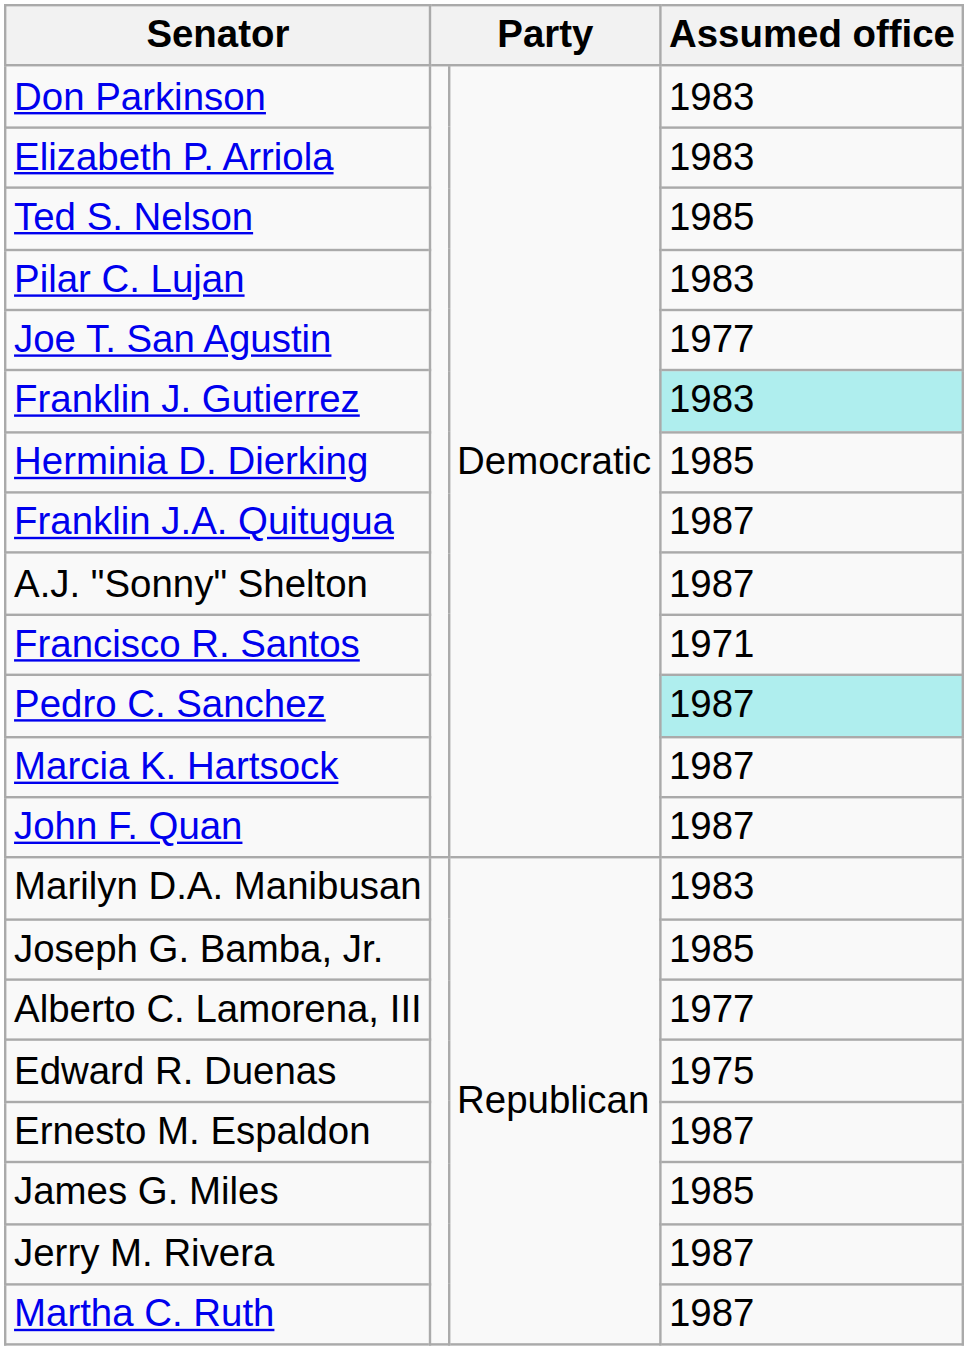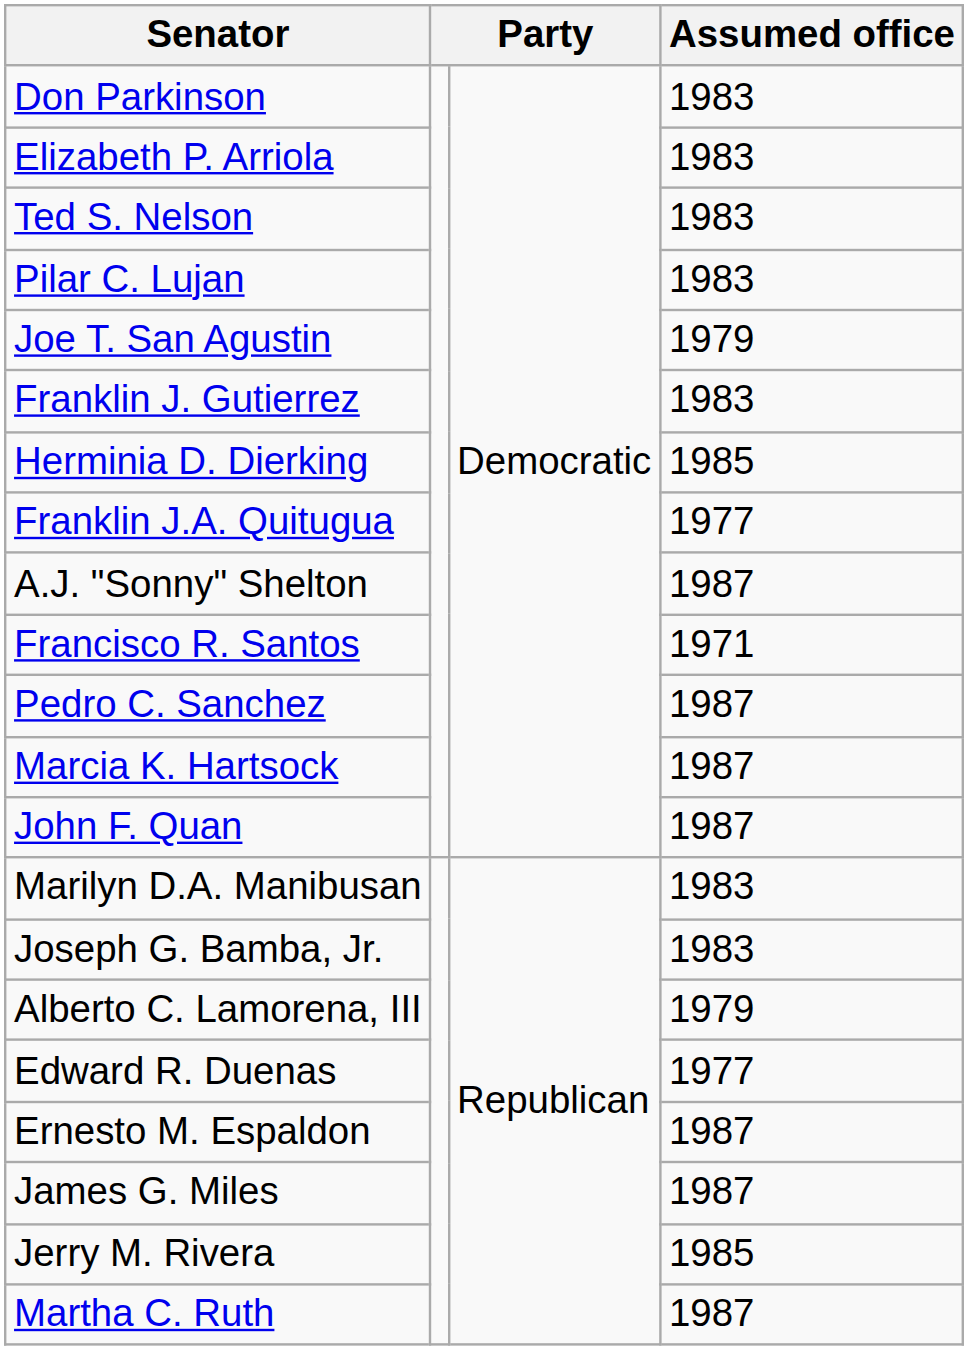(712, 217) 1985 -> (712, 217) 1983
(712, 339) 1977 -> (712, 339) 1979
(712, 400) paleturquoise background -> (712, 400) no background
(712, 522) 1987 -> (712, 522) 1977
(712, 704) paleturquoise background -> (712, 704) no background
(712, 948) 1985 -> (712, 948) 1983
(712, 1009) 1977 -> (712, 1009) 1979
(712, 1070) 1975 -> (712, 1070) 1977
(712, 1192) 1985 -> (712, 1192) 1987
(712, 1252) 1987 -> (712, 1252) 1985
